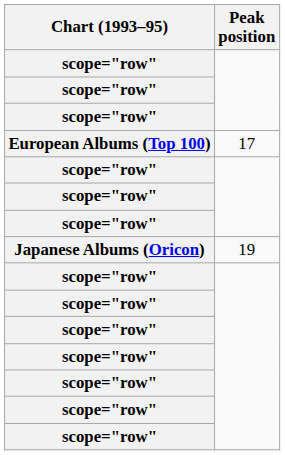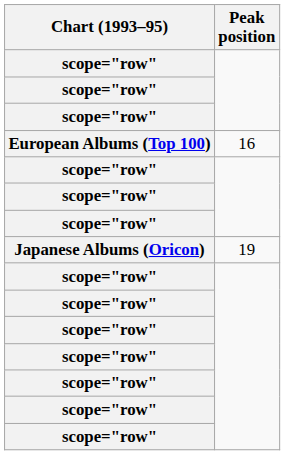(247, 143) 17 -> (247, 143) 16
